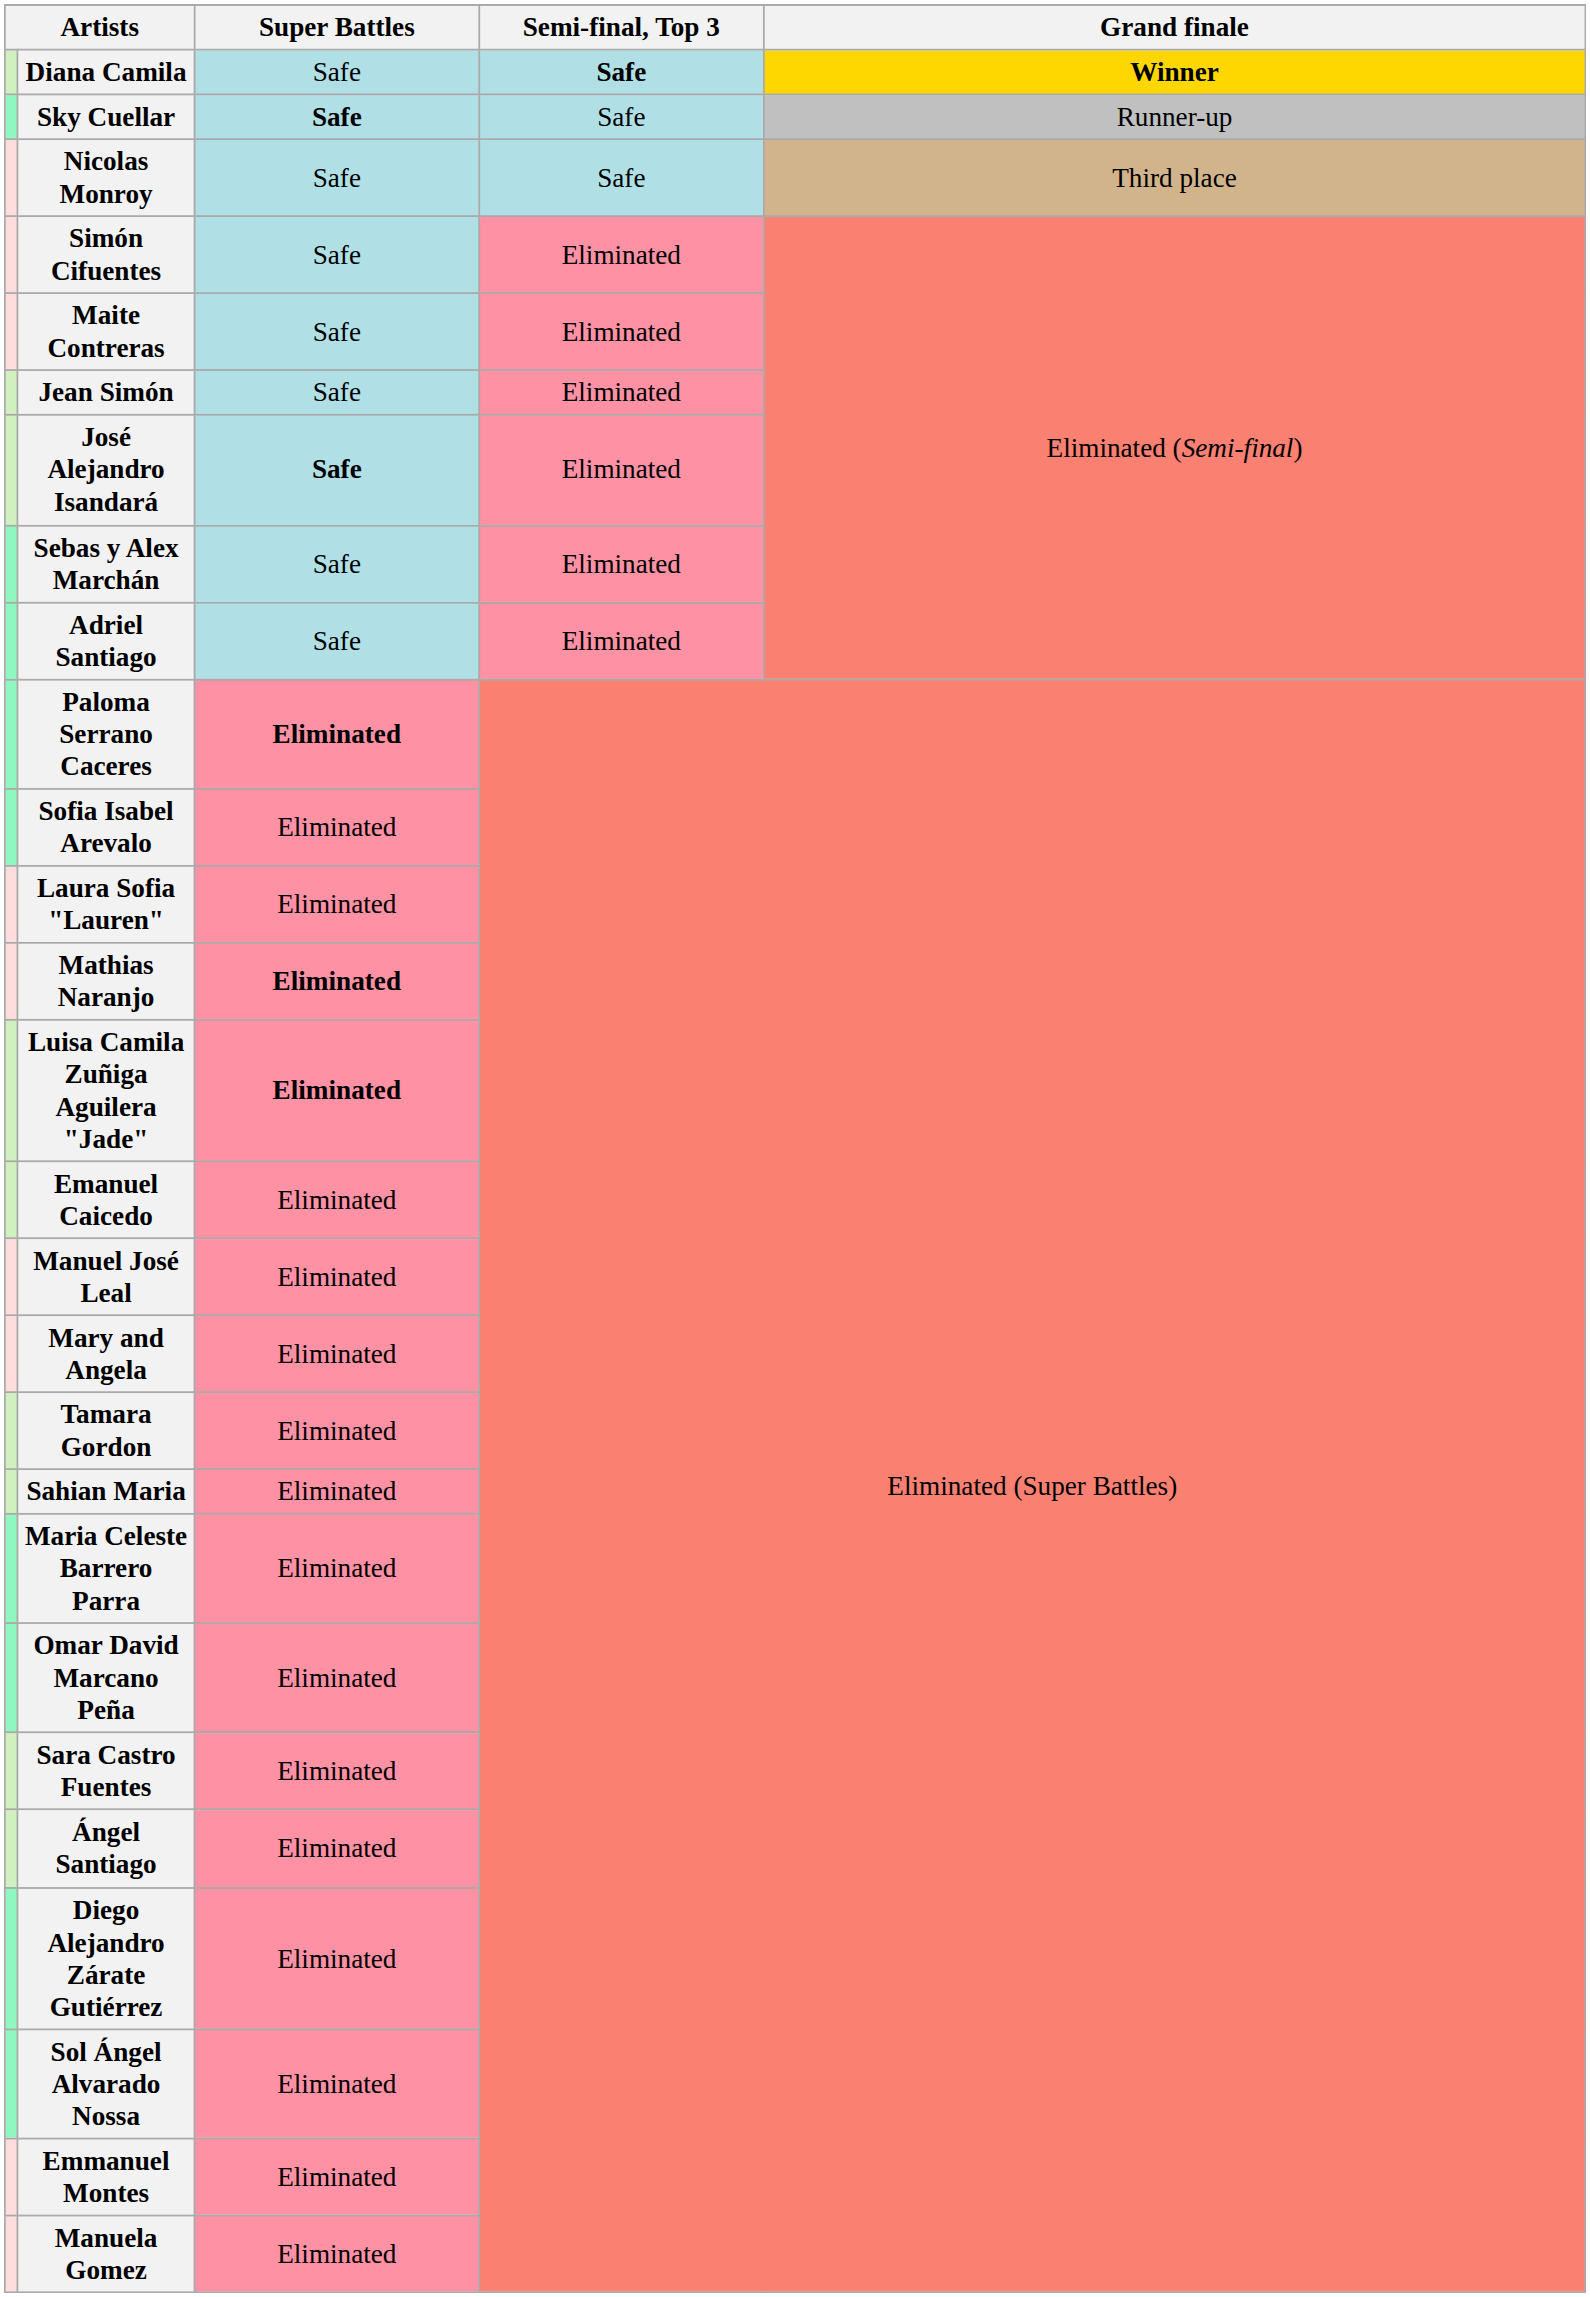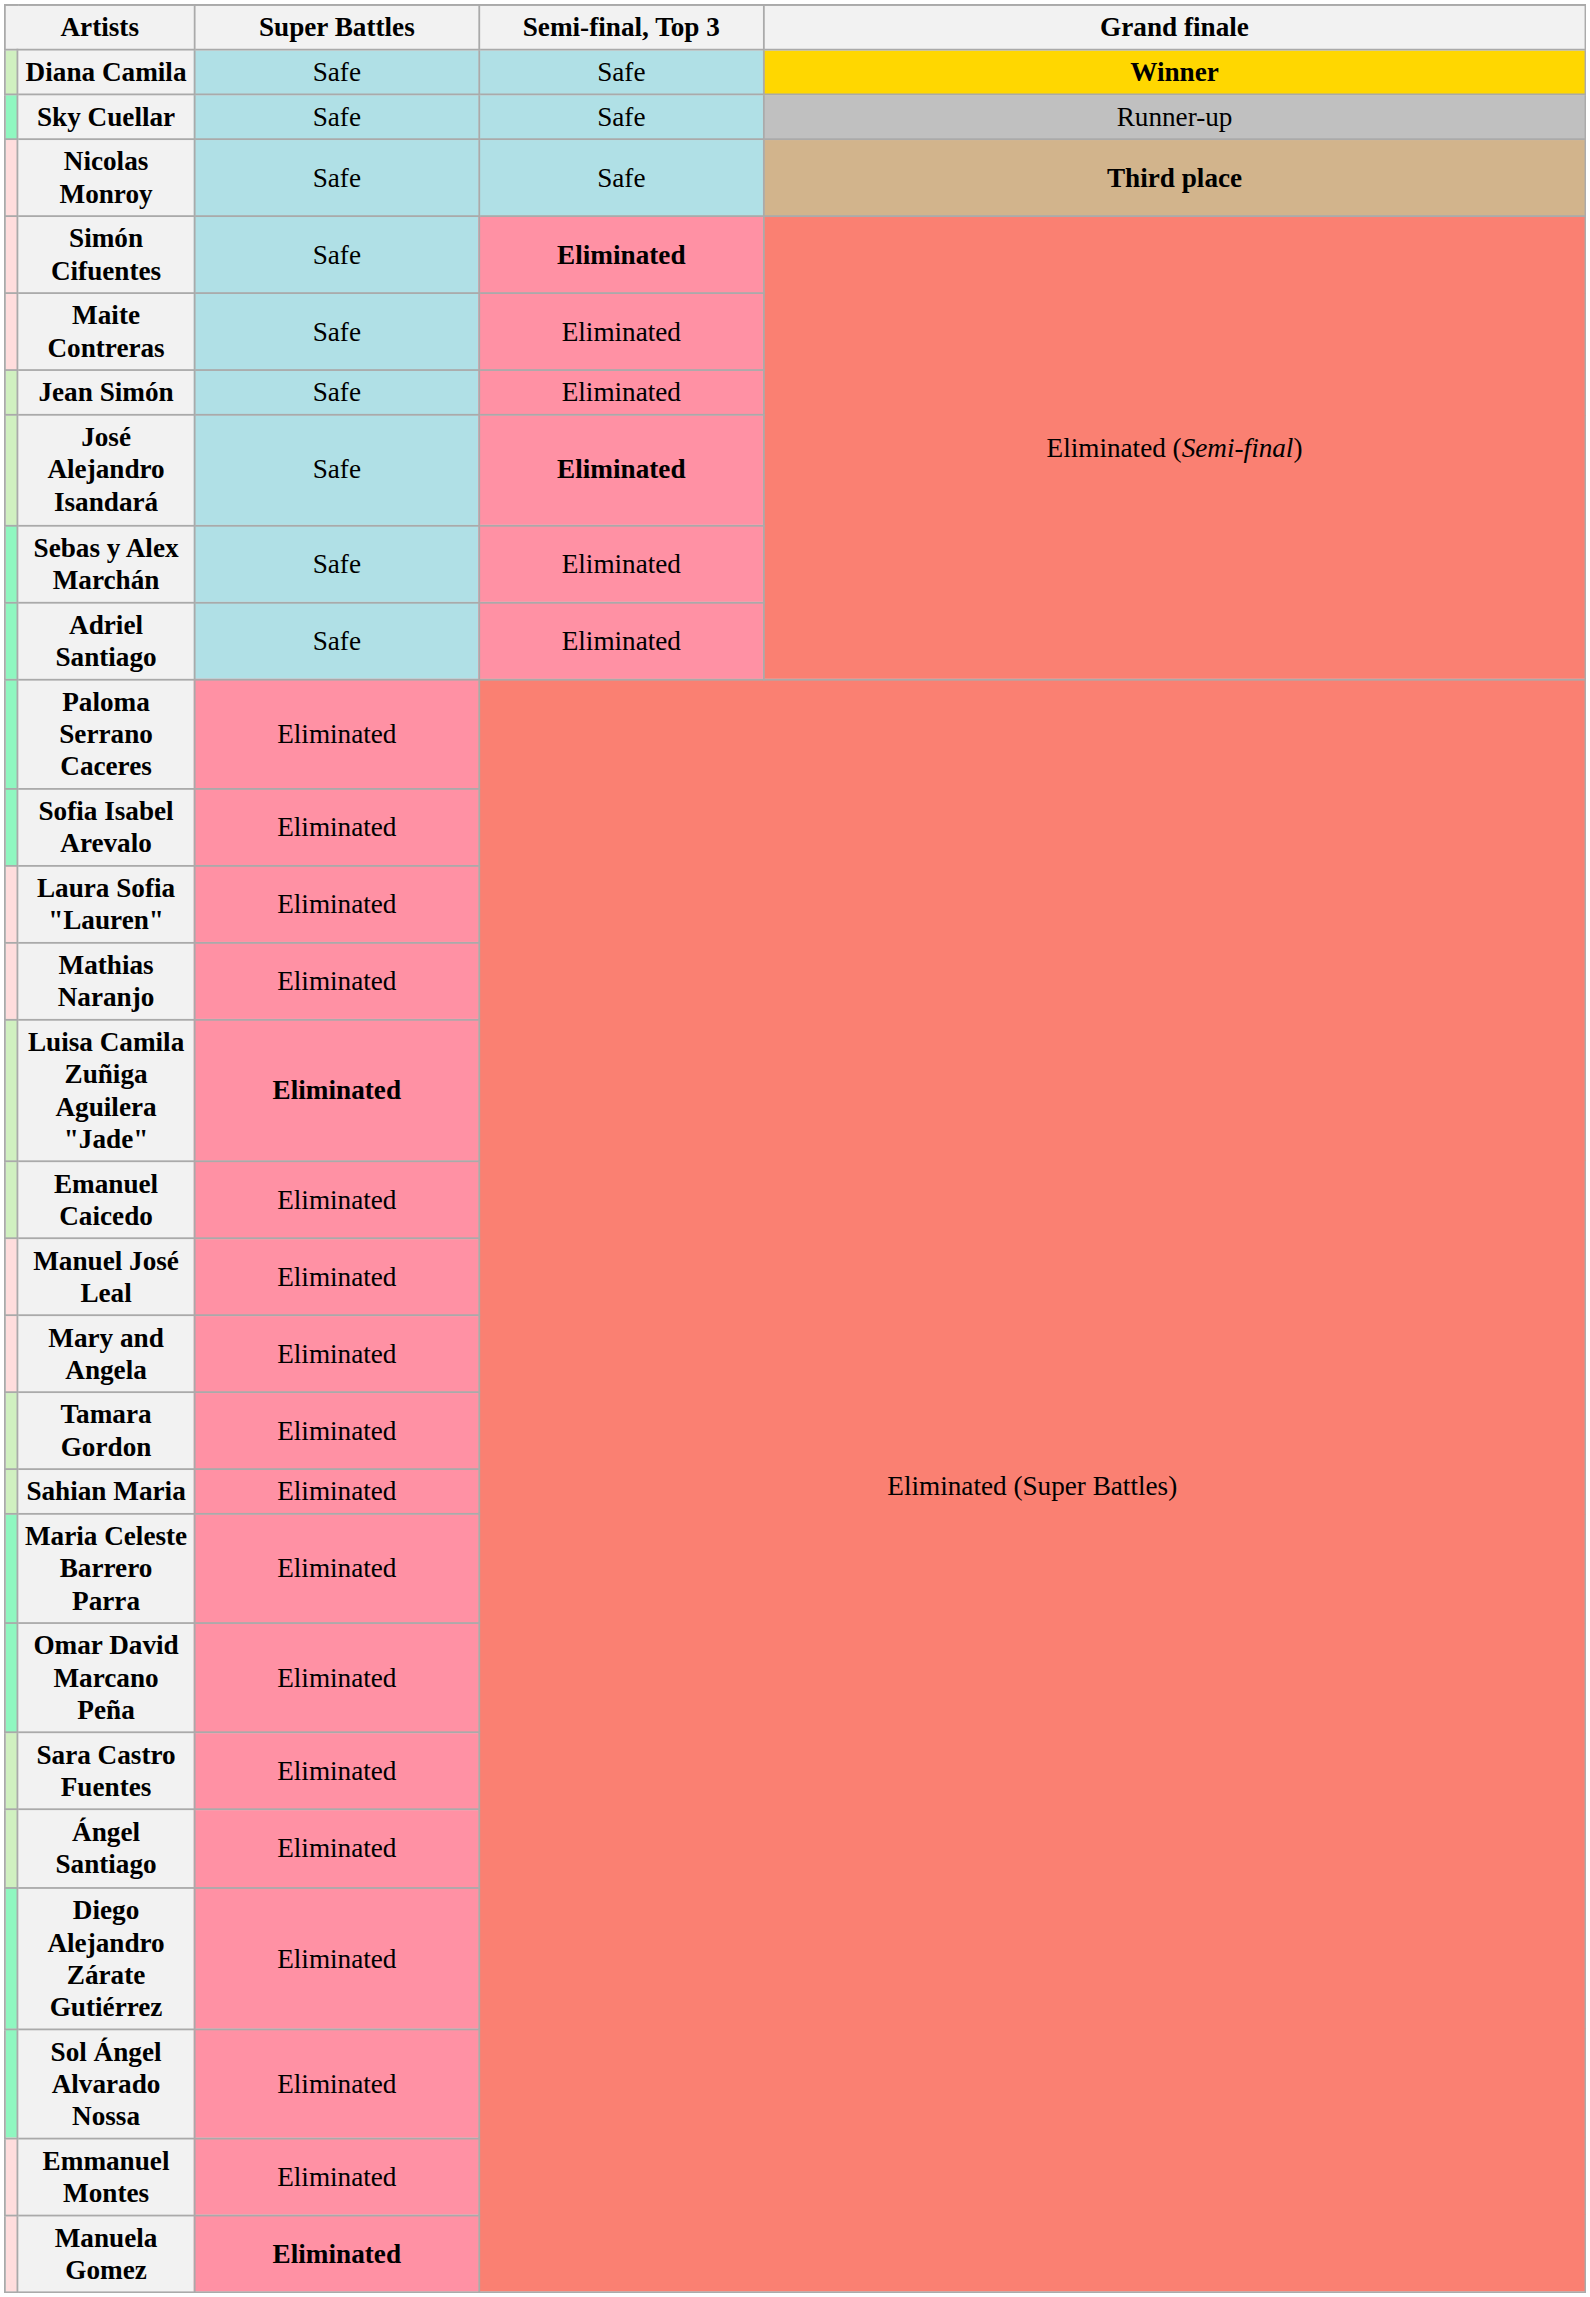(621, 71) bold -> (621, 71) normal
(337, 116) bold -> (337, 116) normal
(1175, 177) normal -> (1175, 177) bold
(621, 254) normal -> (621, 254) bold
(337, 470) bold -> (337, 470) normal
(621, 470) normal -> (621, 470) bold
(337, 733) bold -> (337, 733) normal
(337, 980) bold -> (337, 980) normal
(337, 2253) normal -> (337, 2253) bold
